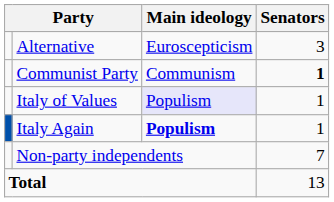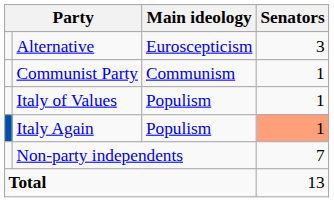(320, 73) bold -> (320, 73) normal
(179, 100) lavender background -> (179, 100) no background
(180, 127) bold -> (179, 127) normal
(320, 127) no background -> (320, 127) lightsalmon background
